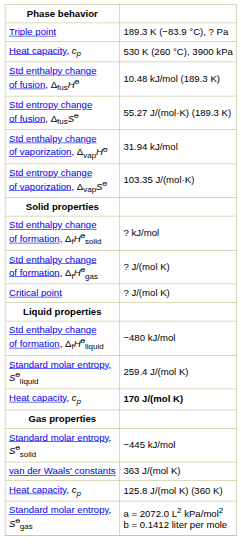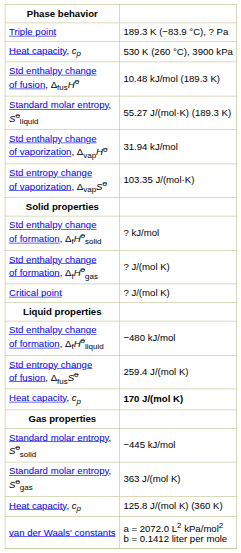(51, 113) Std entropy change of fusion, ΔfusSo -> (60, 113) Standard molar entropy, Soliquid
(60, 372) Standard molar entropy, Soliquid -> (51, 372) Std entropy change of fusion, ΔfusSo
(62, 471) van der Waals' constants -> (60, 479) Standard molar entropy, Sogas
(60, 518) Standard molar entropy, Sogas -> (62, 532) van der Waals' constants
